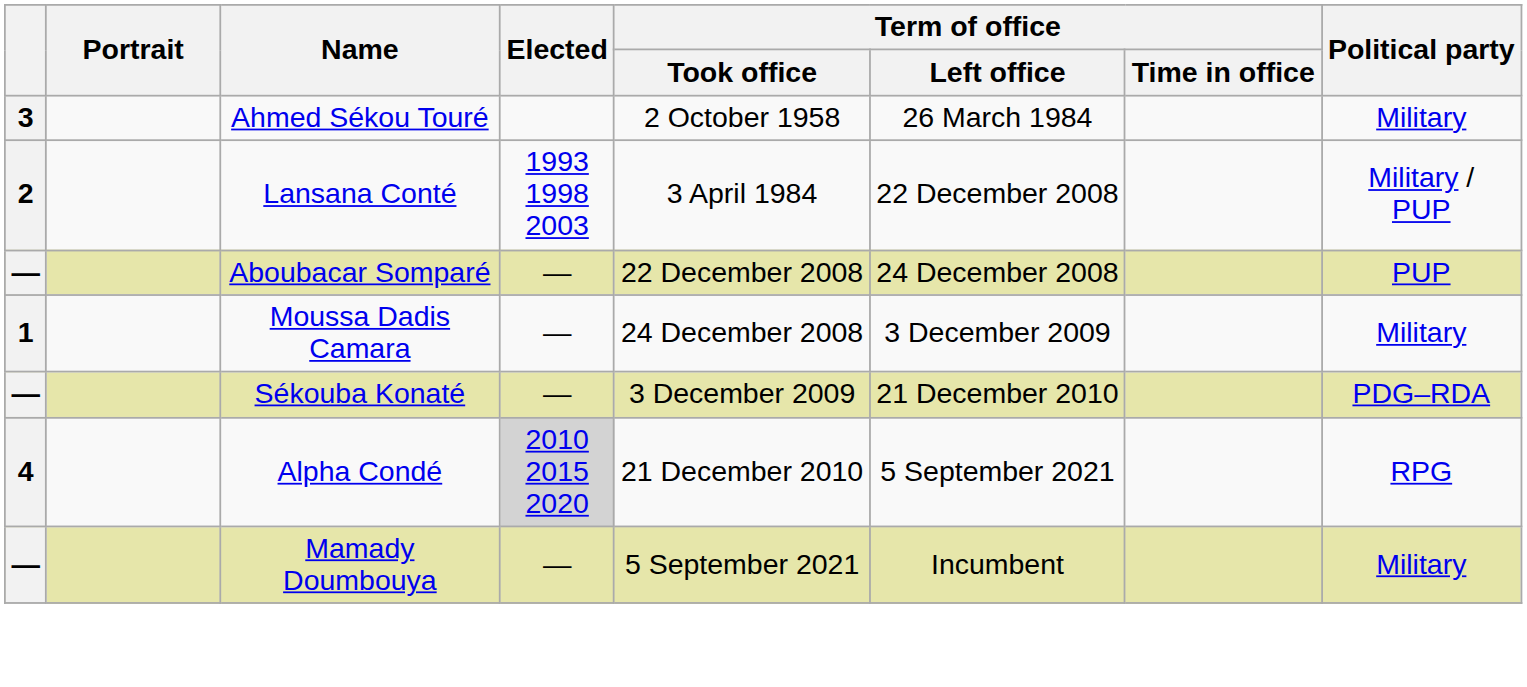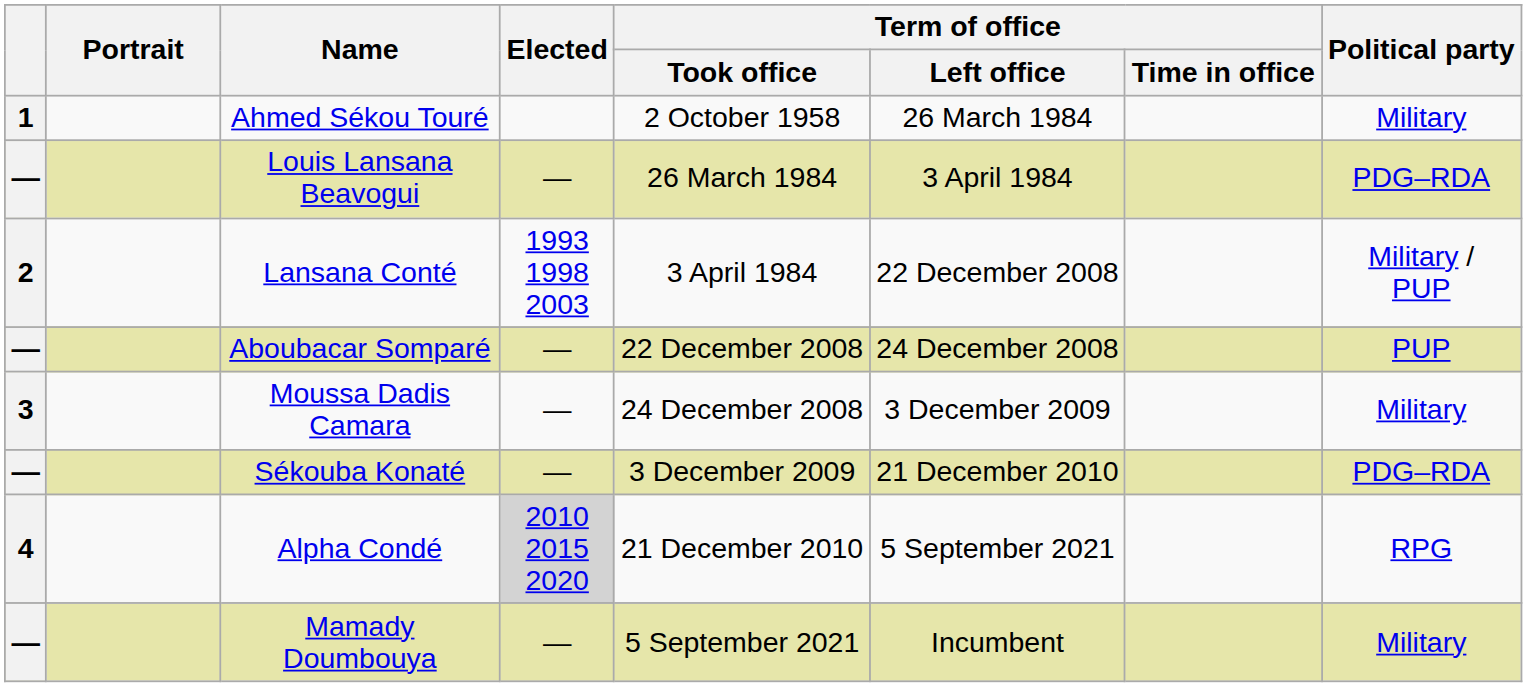(26, 117) 3 -> (26, 117) 1
+ row: (360, 178)
(26, 333) 1 -> (26, 410) 3
